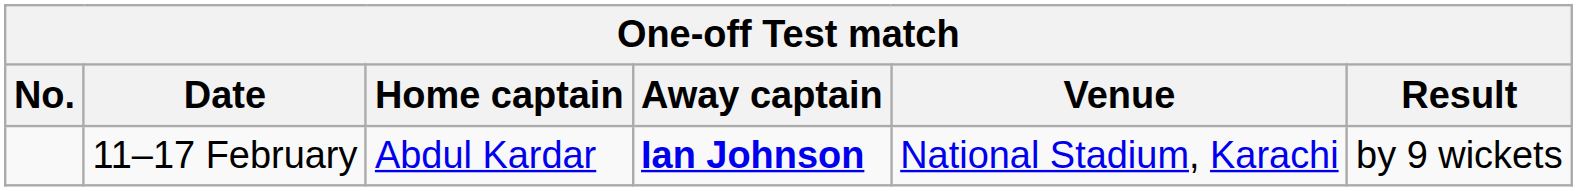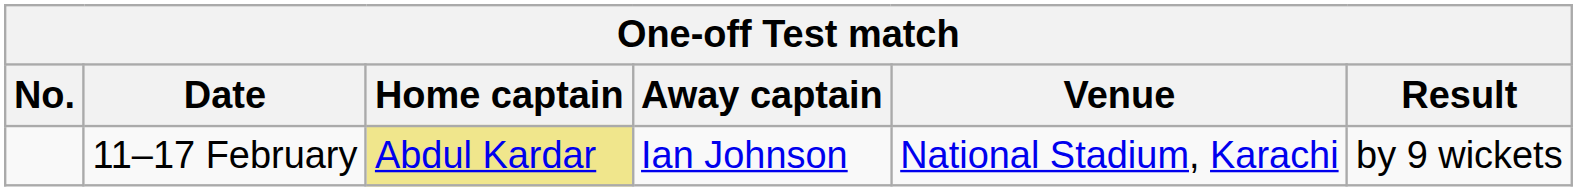(486, 154) no background -> (486, 154) khaki background
(753, 154) bold -> (744, 154) normal
